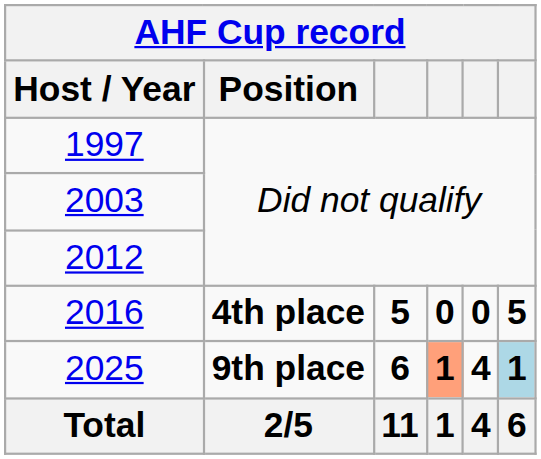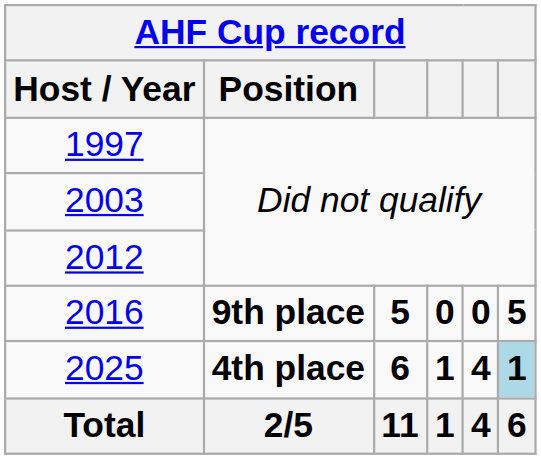(288, 312) 4th place -> (288, 312) 9th place
(288, 369) 9th place -> (288, 369) 4th place
(445, 369) lightsalmon background -> (445, 369) no background
